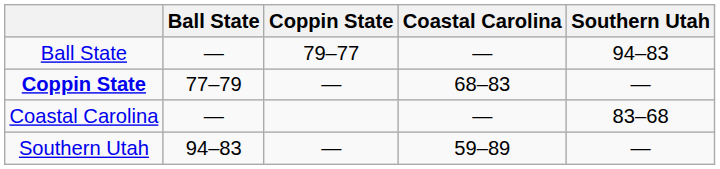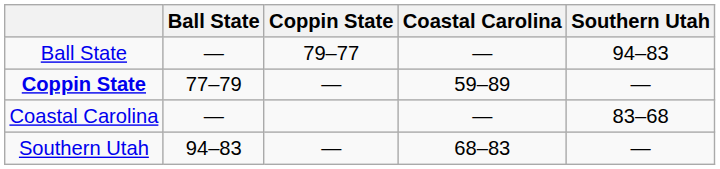(482, 85) 68–83 -> (482, 85) 59–89
(482, 148) 59–89 -> (482, 148) 68–83
